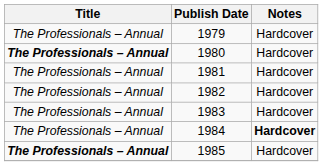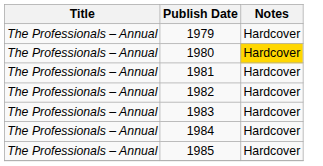(88, 53) bold -> (82, 53) normal
(285, 53) no background -> (272, 53) gold background
(285, 131) bold -> (272, 131) normal
(88, 151) bold -> (82, 151) normal
